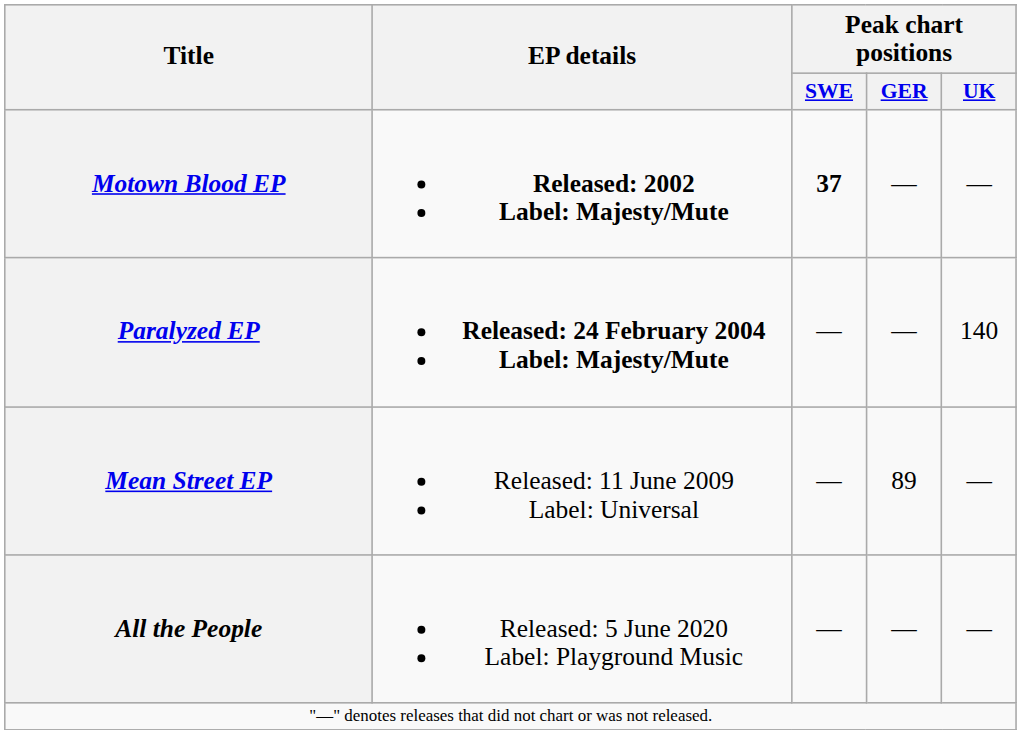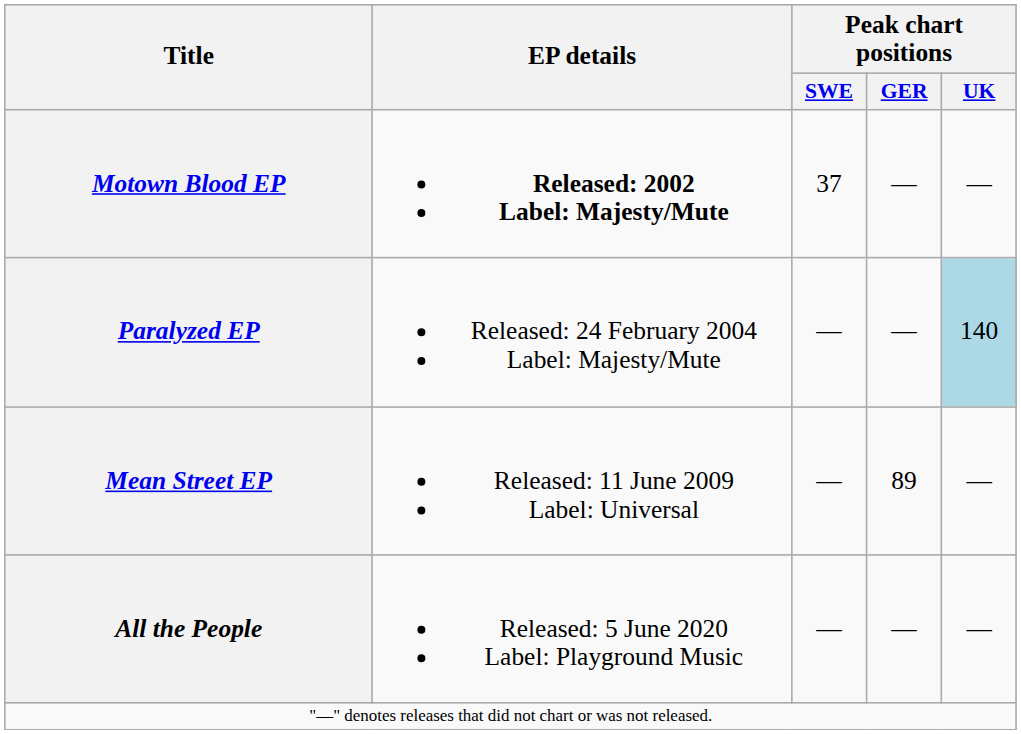(829, 183) bold -> (829, 183) normal
(582, 346) bold -> (582, 346) normal
(979, 331) no background -> (979, 331) lightblue background
